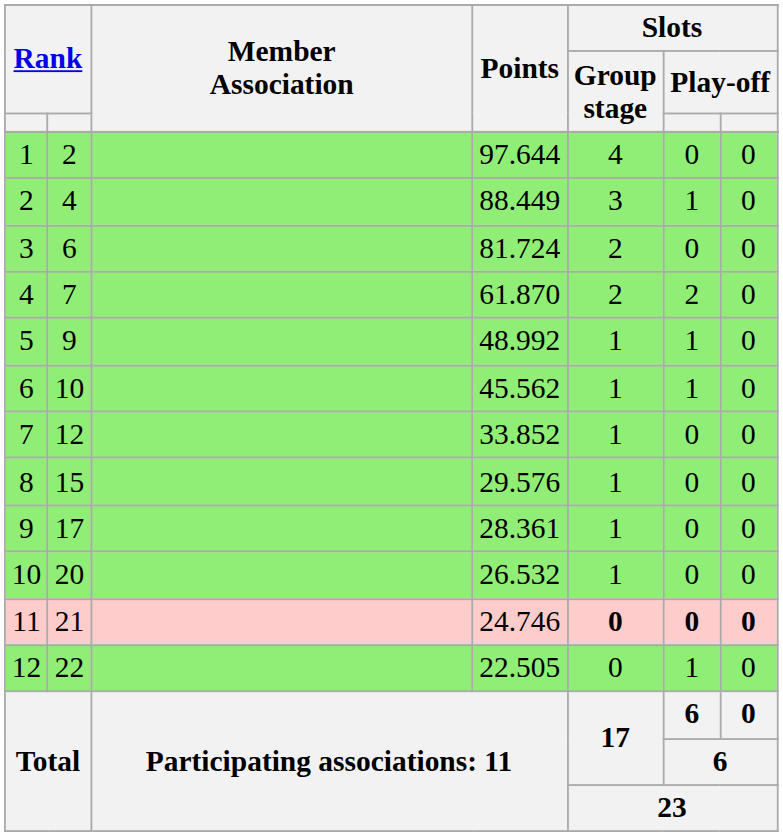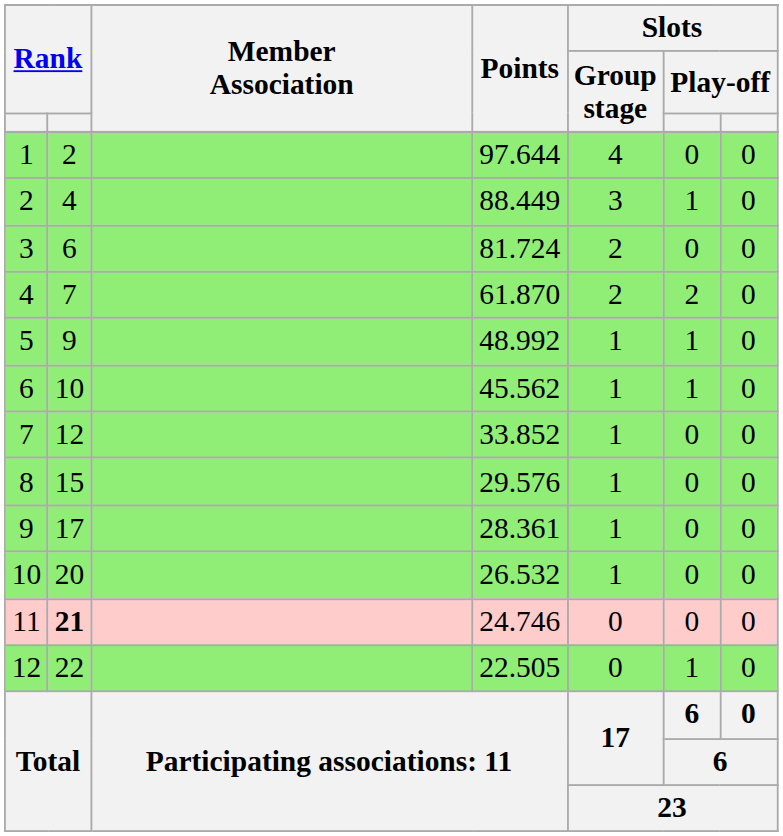(69, 621) normal -> (69, 621) bold
(615, 621) bold -> (615, 621) normal
(692, 621) bold -> (692, 621) normal
(748, 621) bold -> (748, 621) normal
